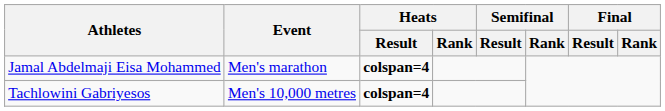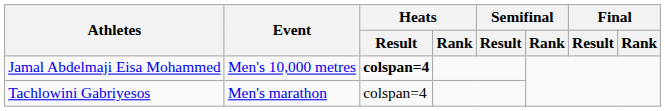(277, 68) Men's marathon -> (292, 68) Men's 10,000 metres
(292, 93) Men's 10,000 metres -> (277, 93) Men's marathon
(396, 93) bold -> (395, 93) normal
